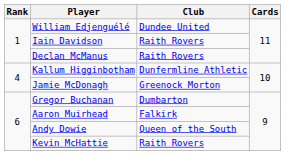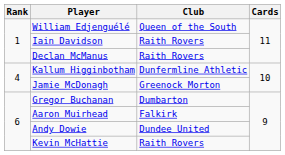(174, 26) Dundee United -> (188, 26) Queen of the South
(188, 129) Queen of the South -> (174, 129) Dundee United
